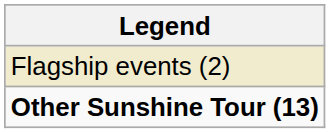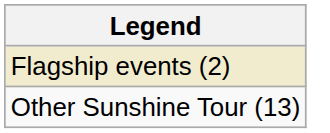(165, 107) bold -> (156, 107) normal
